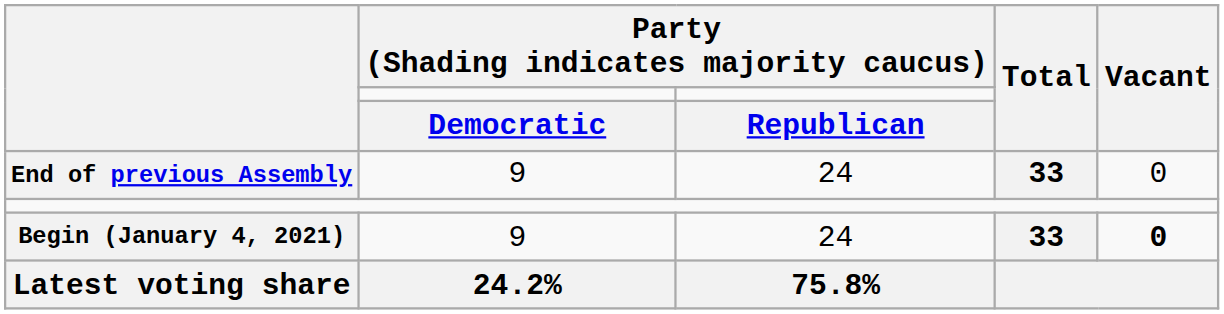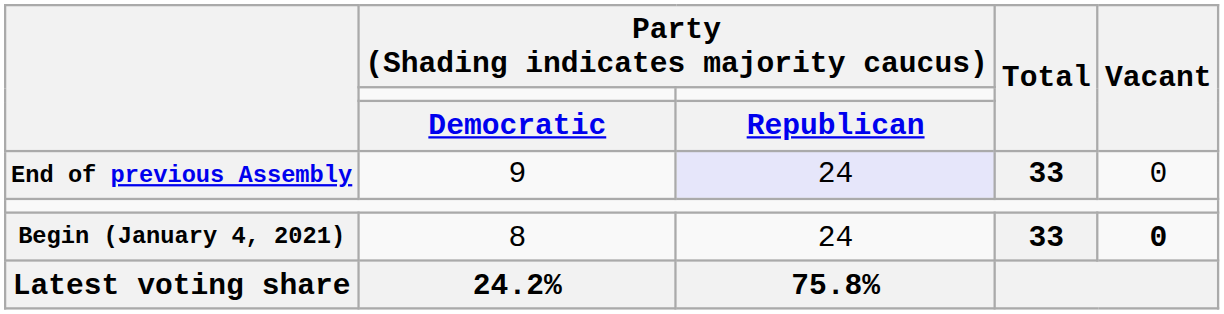(836, 174) no background -> (836, 174) lavender background
(517, 237) 9 -> (517, 237) 8
